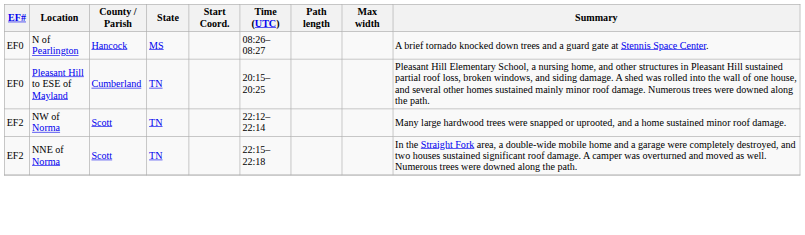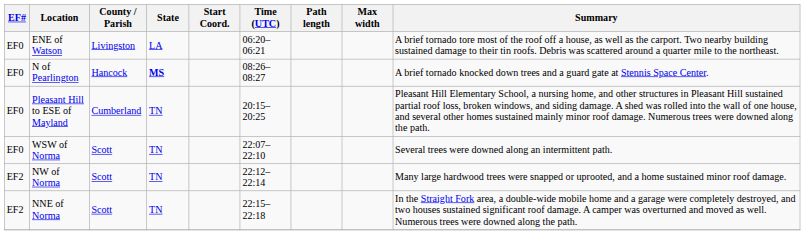+ row: (47, 45)
(156, 45) normal -> (157, 72) bold
+ row: (50, 150)
